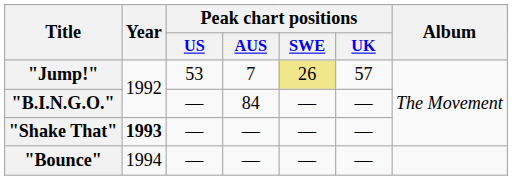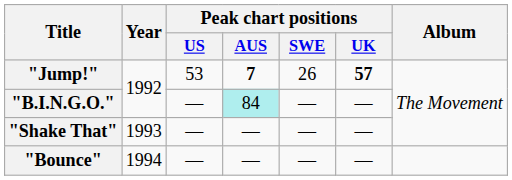(251, 74) normal -> (251, 74) bold
(307, 74) khaki background -> (307, 74) no background
(364, 74) normal -> (364, 74) bold
(251, 103) no background -> (251, 103) paleturquoise background
(144, 131) bold -> (144, 131) normal
